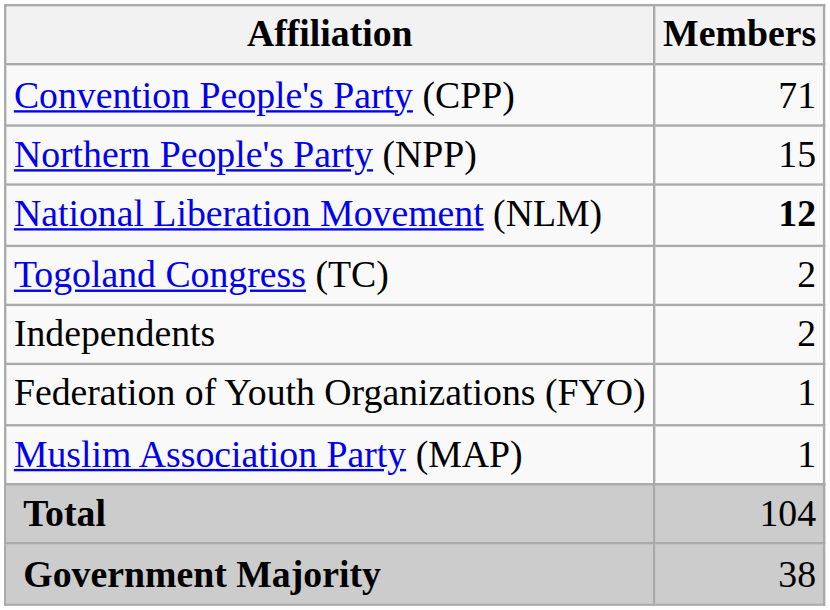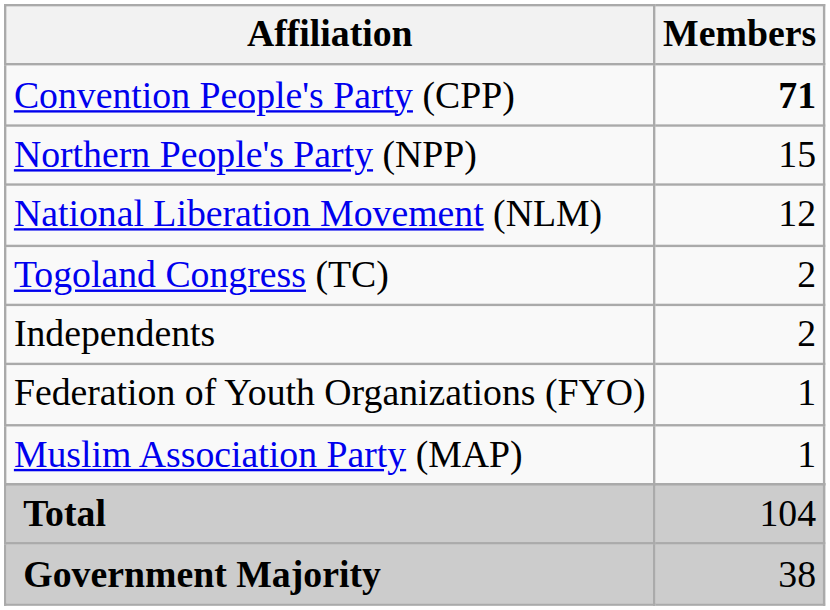(797, 94) normal -> (797, 94) bold
(797, 214) bold -> (797, 214) normal
